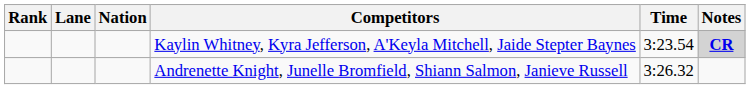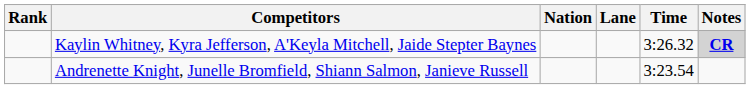columns swapped: (73, 17) <-> (395, 17)
(669, 44) 3:23.54 -> (669, 44) 3:26.32
(669, 70) 3:26.32 -> (669, 70) 3:23.54
